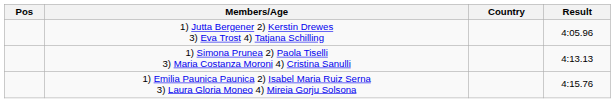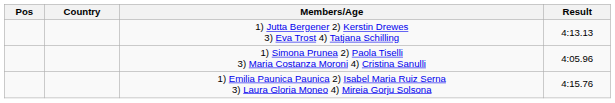columns swapped: (506, 12) <-> (257, 12)
(577, 32) 4:05.96 -> (577, 32) 4:13.13
(577, 58) 4:13.13 -> (577, 58) 4:05.96
